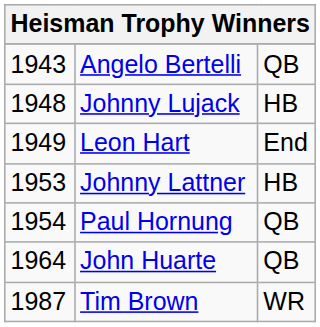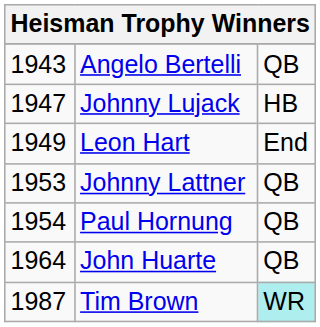(38, 103) 1948 -> (38, 103) 1947
(281, 182) HB -> (281, 182) QB
(284, 301) no background -> (284, 301) paleturquoise background
